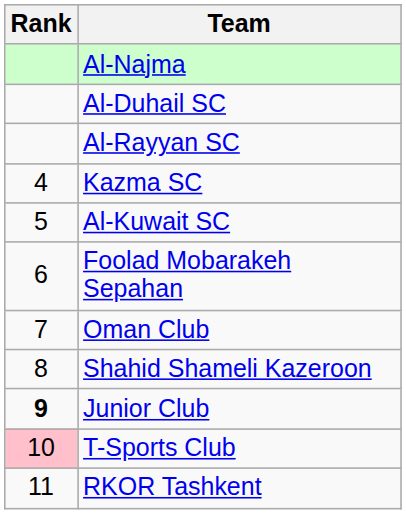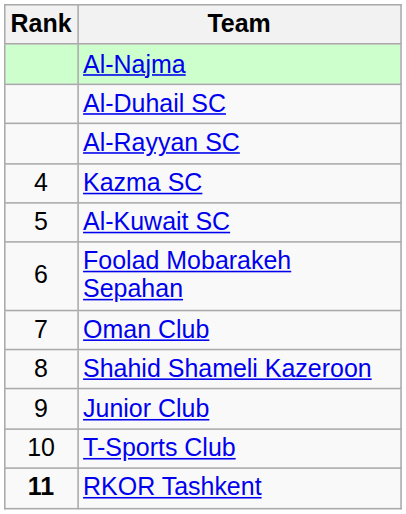(41, 408) bold -> (41, 408) normal
(41, 448) pink background -> (41, 448) no background
(41, 487) normal -> (41, 487) bold
